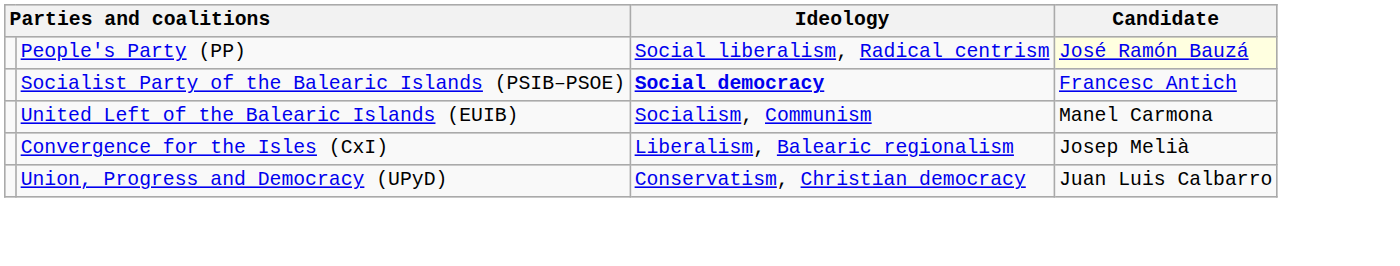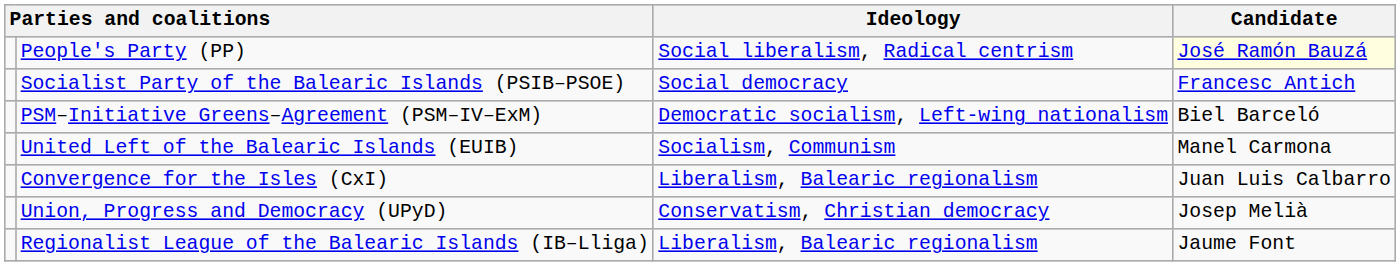(729, 85) bold -> (753, 85) normal
+ row: (281, 117)
(1124, 149) Josep Melià -> (1284, 181) Juan Luis Calbarro
(1166, 181) Juan Luis Calbarro -> (1243, 212) Josep Melià
+ row: (335, 244)
